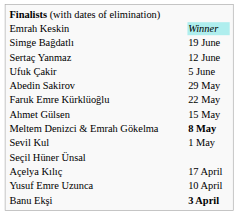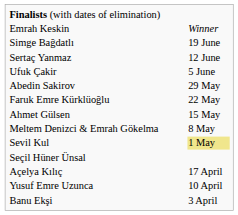(203, 28) paleturquoise background -> (203, 28) no background
(202, 129) bold -> (202, 129) normal
(202, 143) no background -> (202, 143) khaki background
(204, 200) bold -> (203, 200) normal
